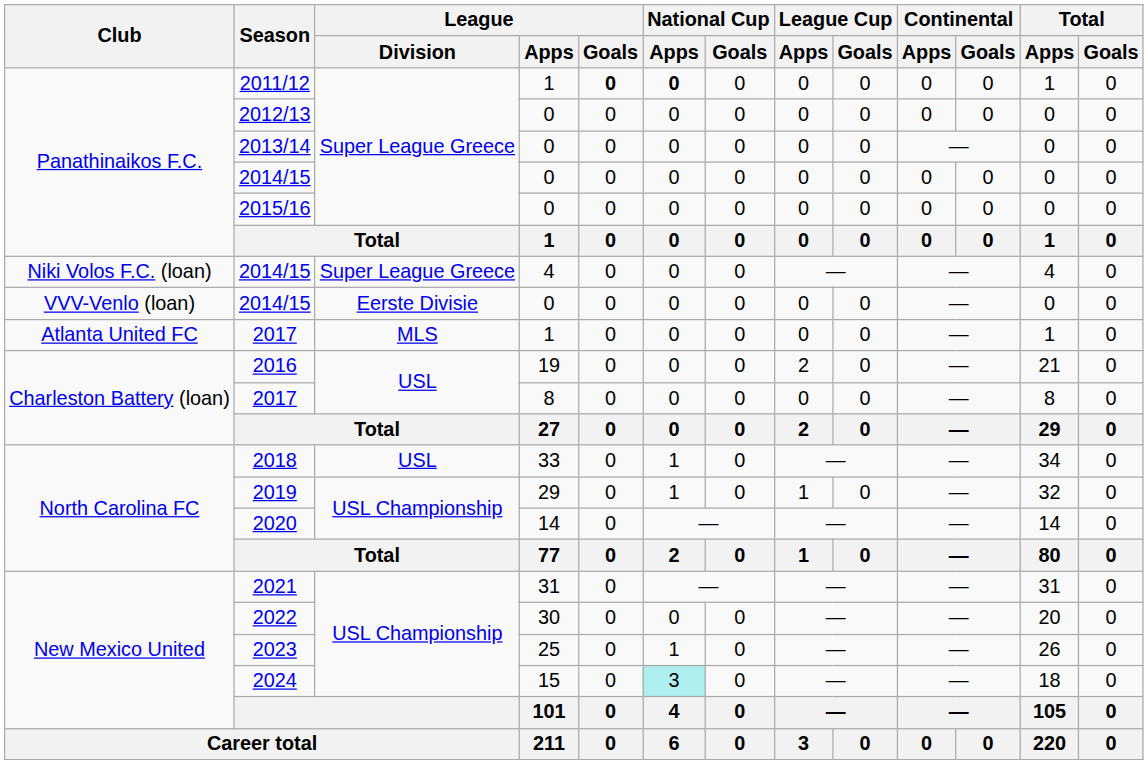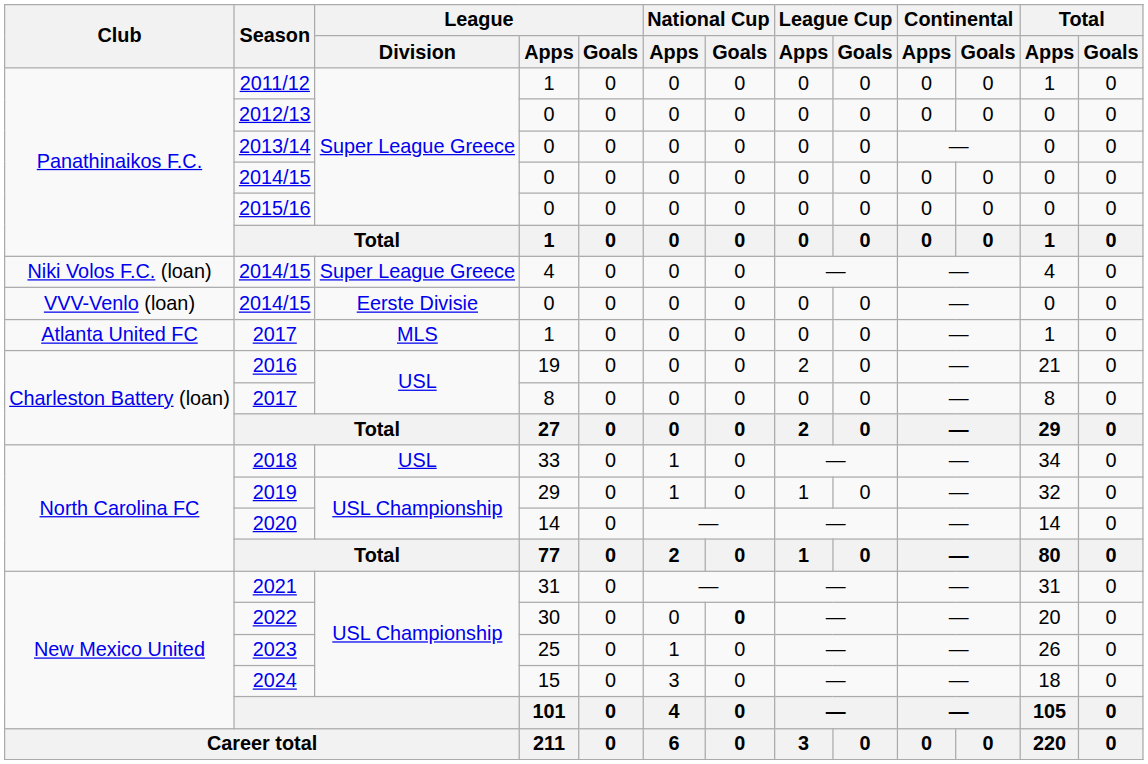(610, 83) bold -> (610, 83) normal
(674, 83) bold -> (674, 83) normal
(740, 618) normal -> (740, 618) bold
(674, 680) paleturquoise background -> (674, 680) no background
